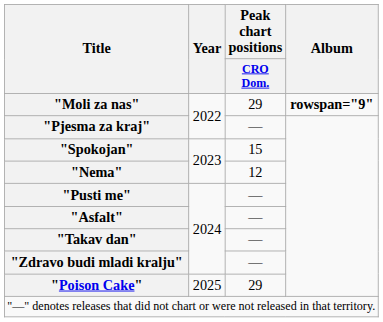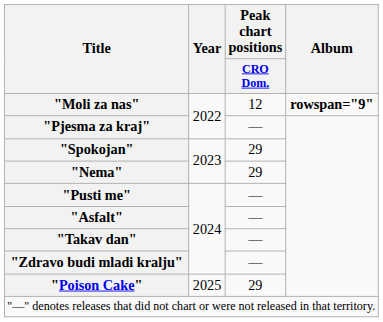(255, 104) 29 -> (255, 104) 12
(255, 149) 15 -> (255, 149) 29
(255, 172) 12 -> (255, 172) 29
